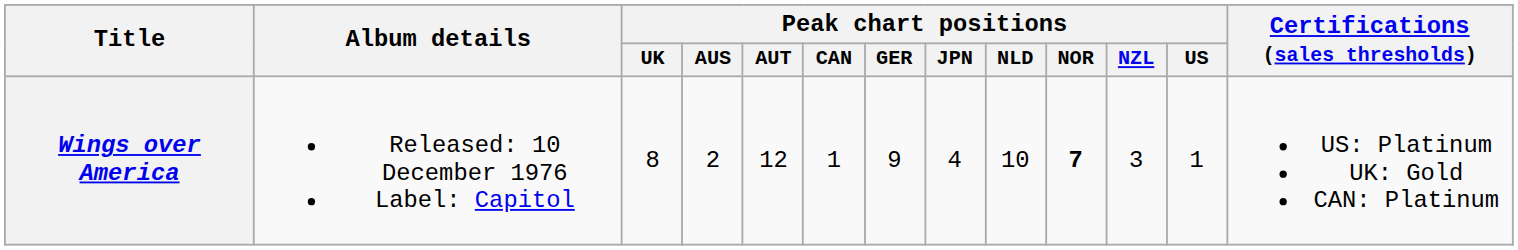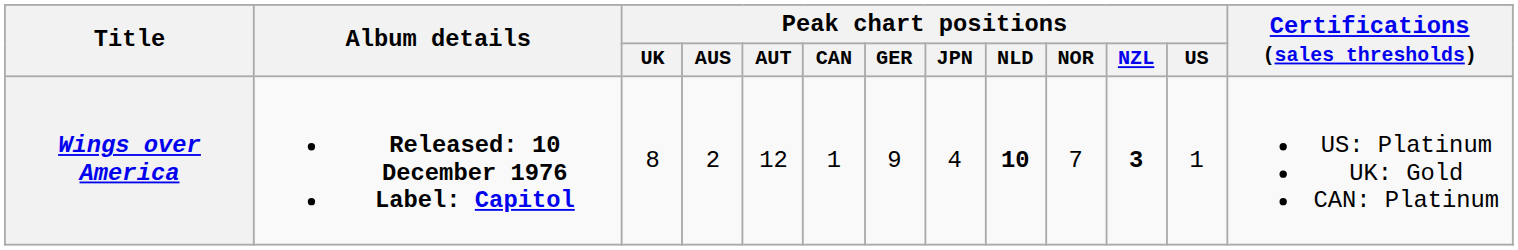(438, 174) normal -> (438, 174) bold
(1015, 160) normal -> (1015, 160) bold
(1076, 160) bold -> (1076, 160) normal
(1136, 160) normal -> (1136, 160) bold
